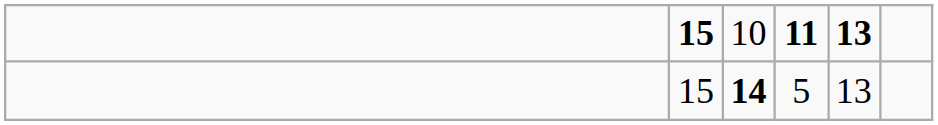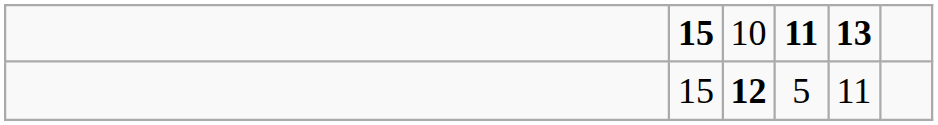(749, 90) 14 -> (749, 90) 12
(854, 90) 13 -> (854, 90) 11
